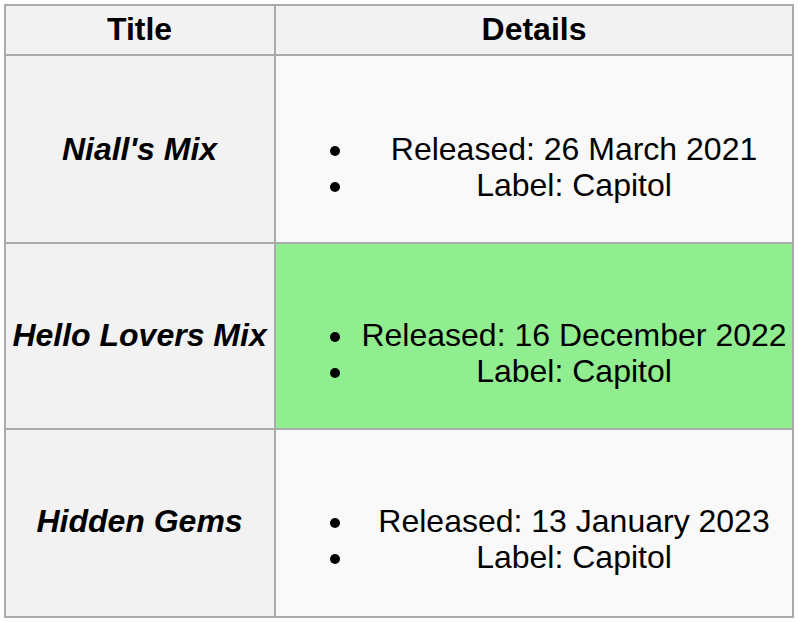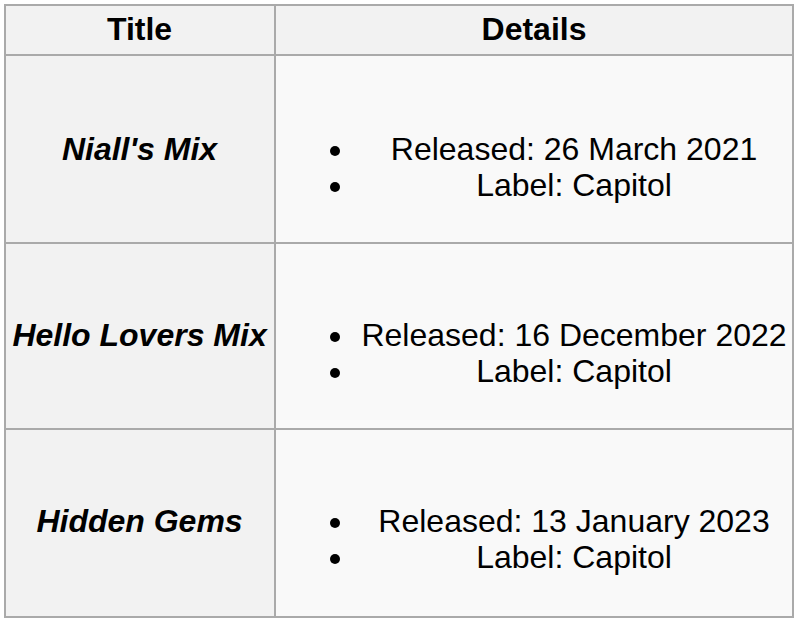(534, 354) lightgreen background -> (534, 354) no background
